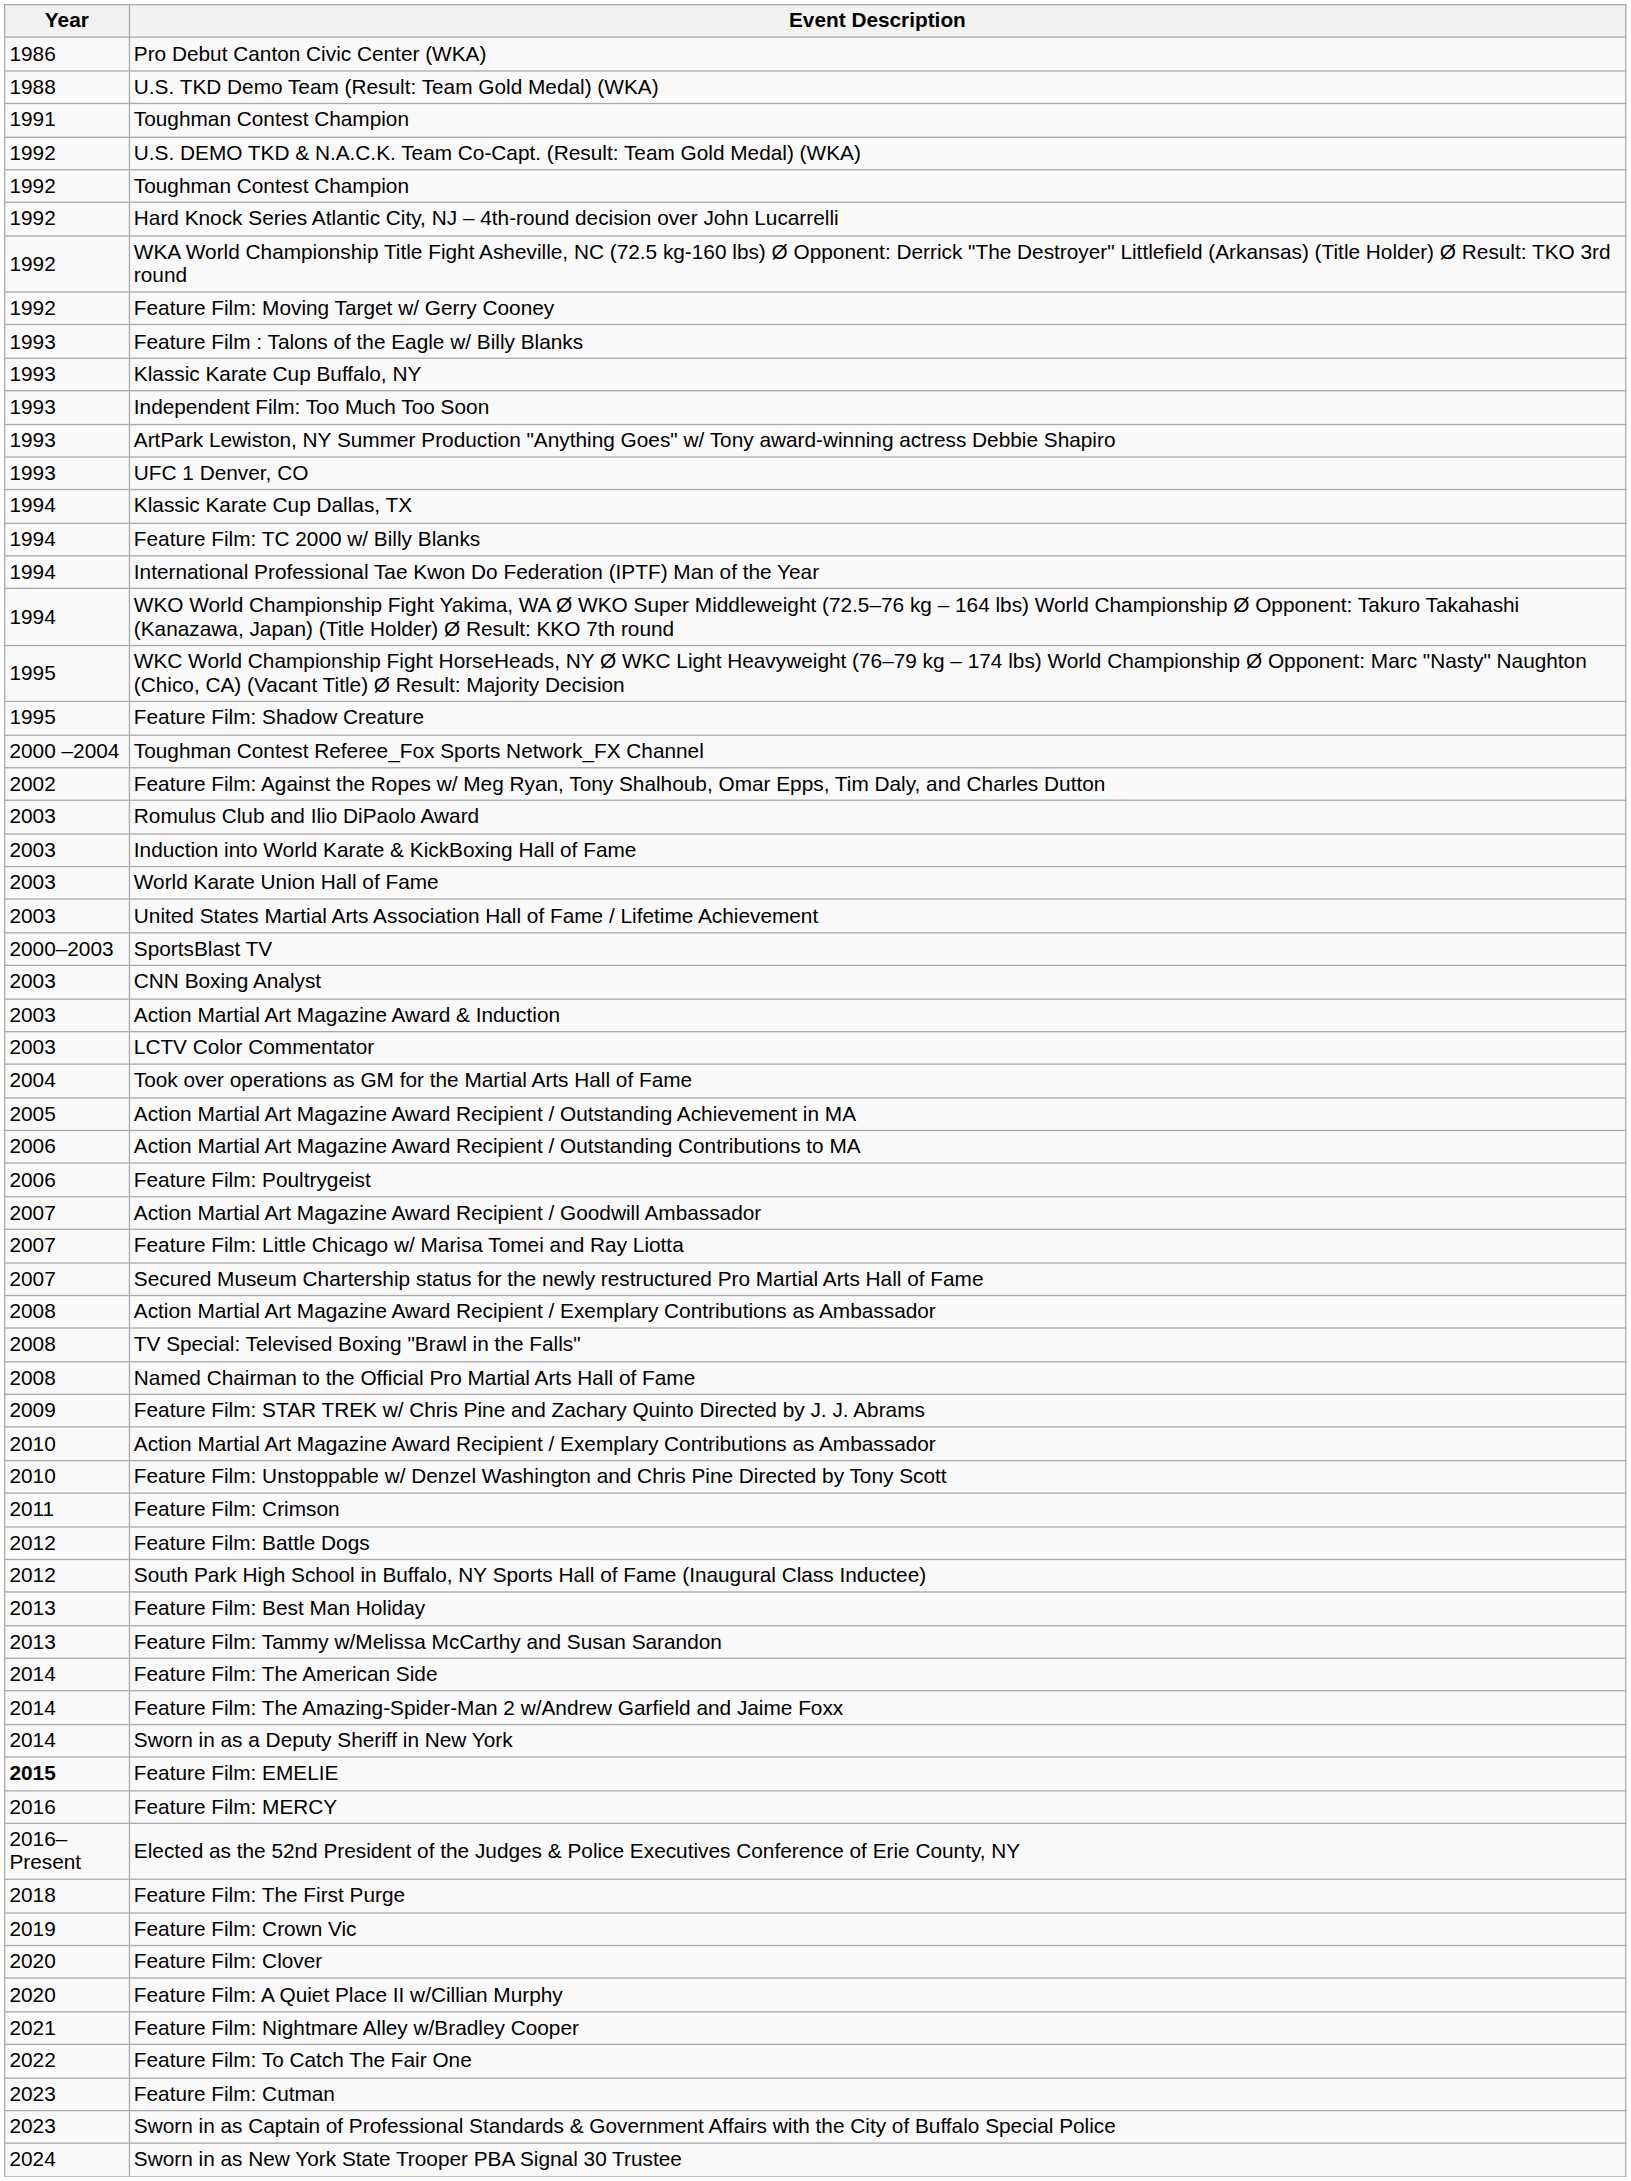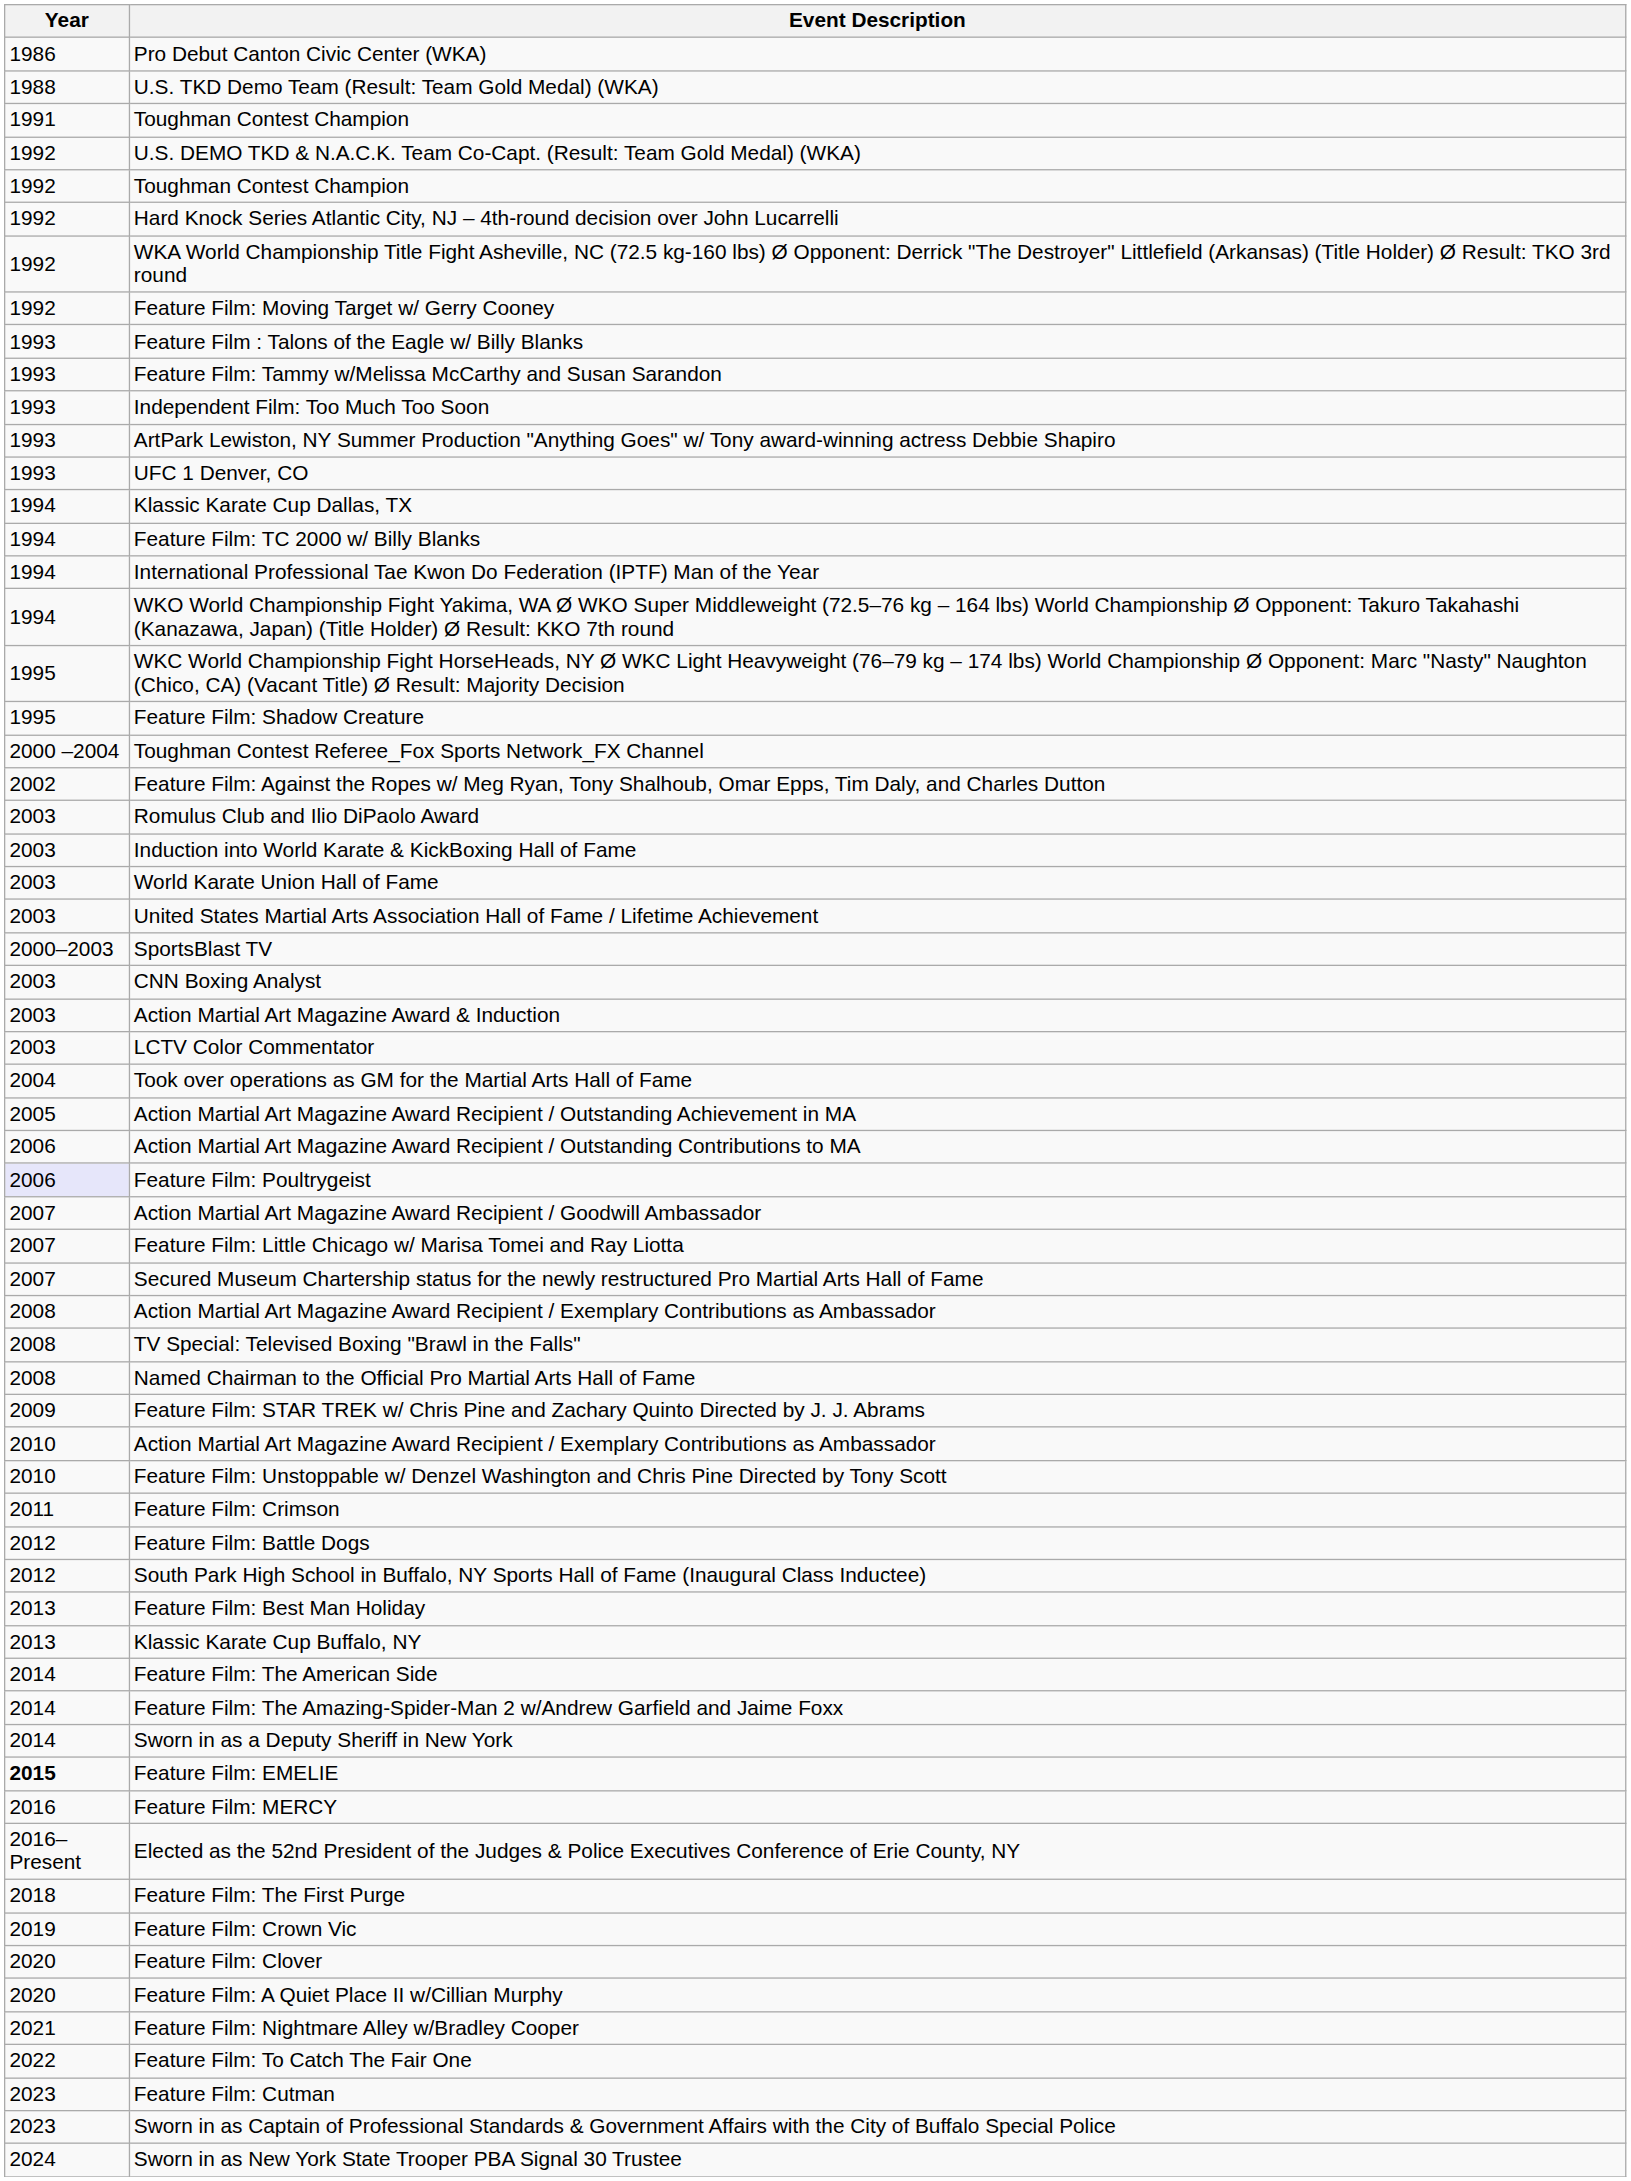(278, 374) Klassic Karate Cup Buffalo, NY -> (428, 374) Feature Film: Tammy w/Melissa McCarthy and Susan Sarandon
(33, 1179) no background -> (33, 1179) lavender background
(428, 1641) Feature Film: Tammy w/Melissa McCarthy and Susan Sarandon -> (278, 1641) Klassic Karate Cup Buffalo, NY
